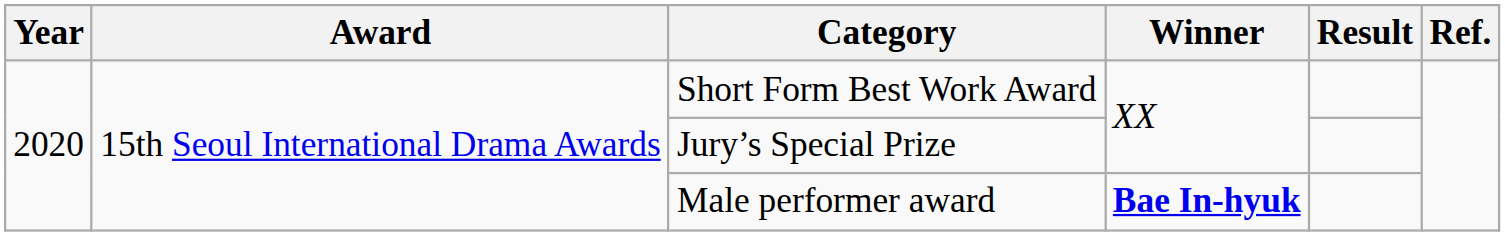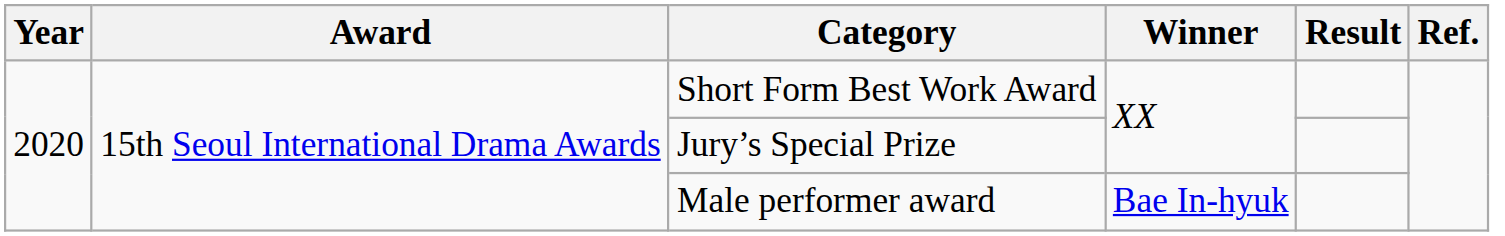(1207, 200) bold -> (1201, 200) normal
